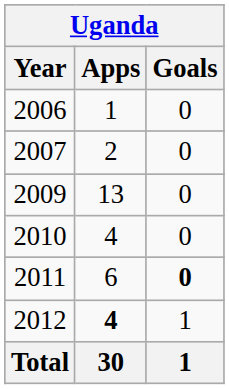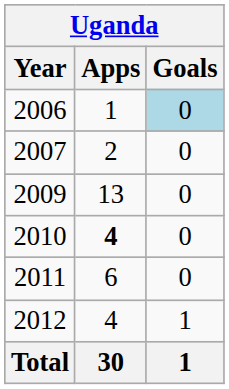(185, 109) no background -> (185, 109) lightblue background
(111, 236) normal -> (111, 236) bold
(185, 278) bold -> (185, 278) normal
(111, 320) bold -> (111, 320) normal
